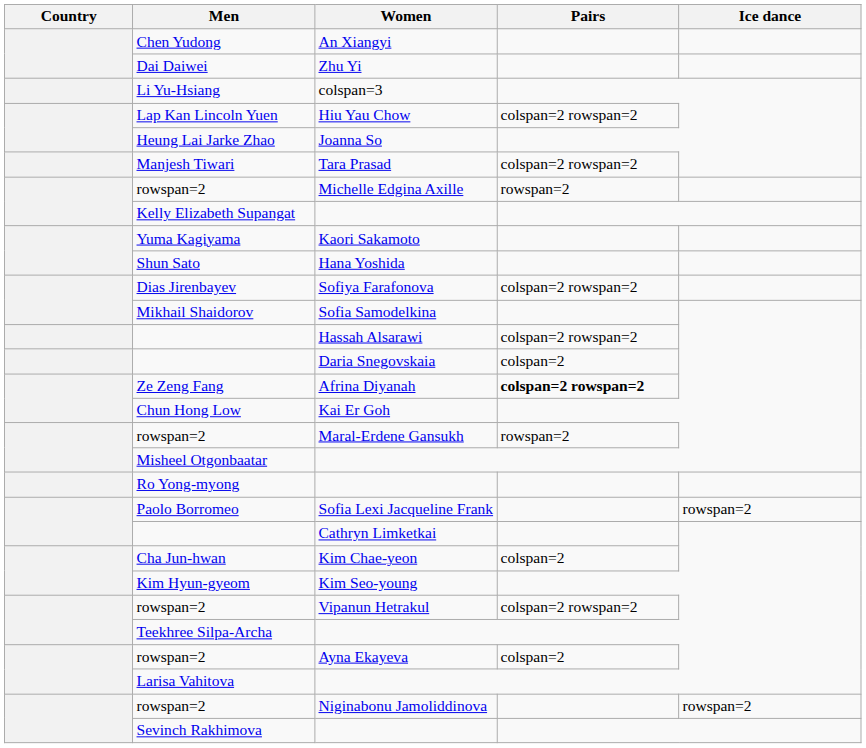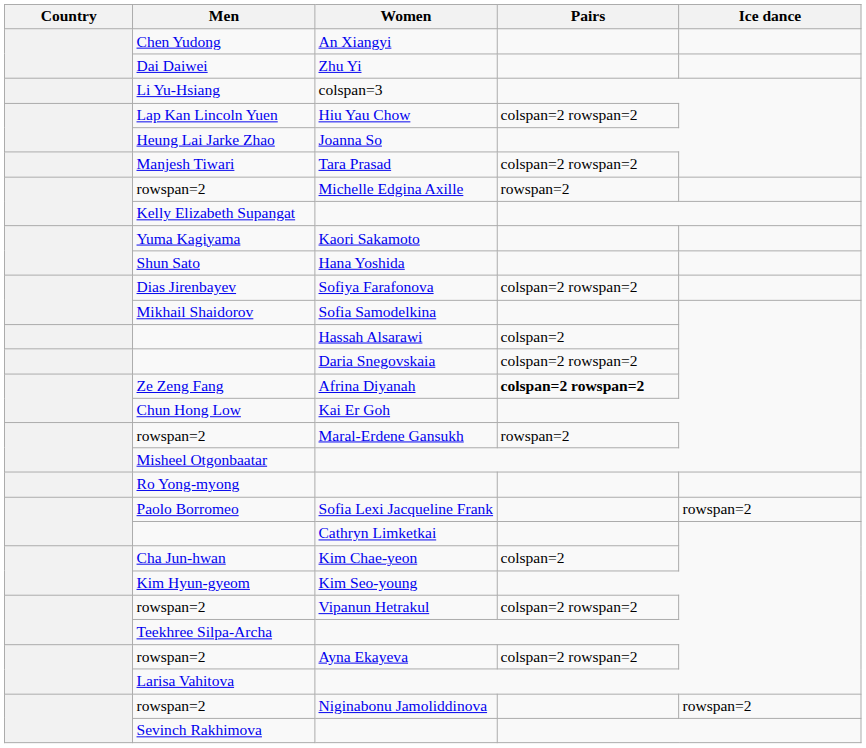(569, 336) colspan=2 rowspan=2 -> (532, 336) colspan=2
(532, 361) colspan=2 -> (569, 361) colspan=2 rowspan=2
(532, 656) colspan=2 -> (569, 656) colspan=2 rowspan=2
